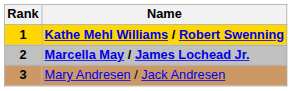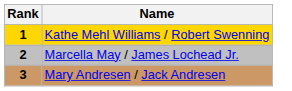(164, 34) bold -> (157, 34) normal
(147, 55) bold -> (142, 55) normal
